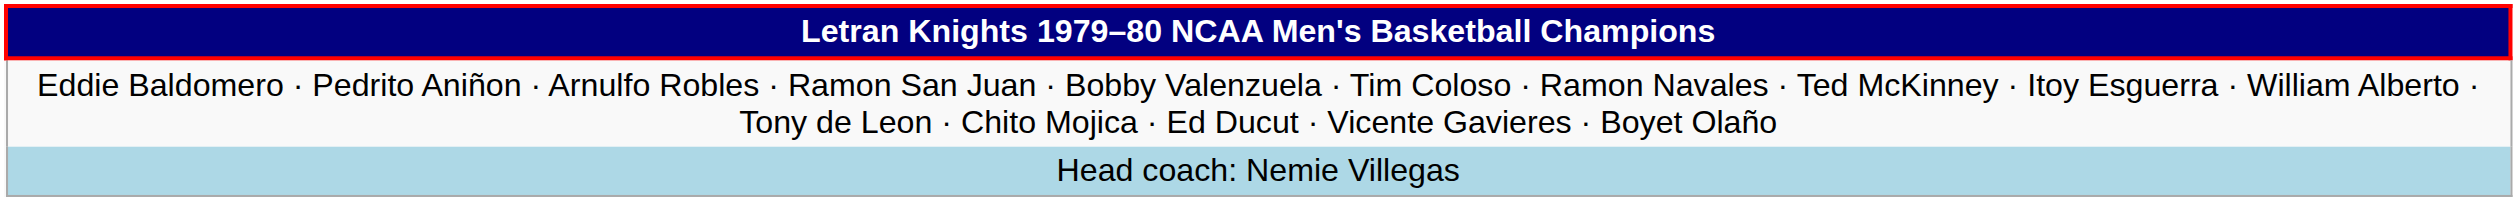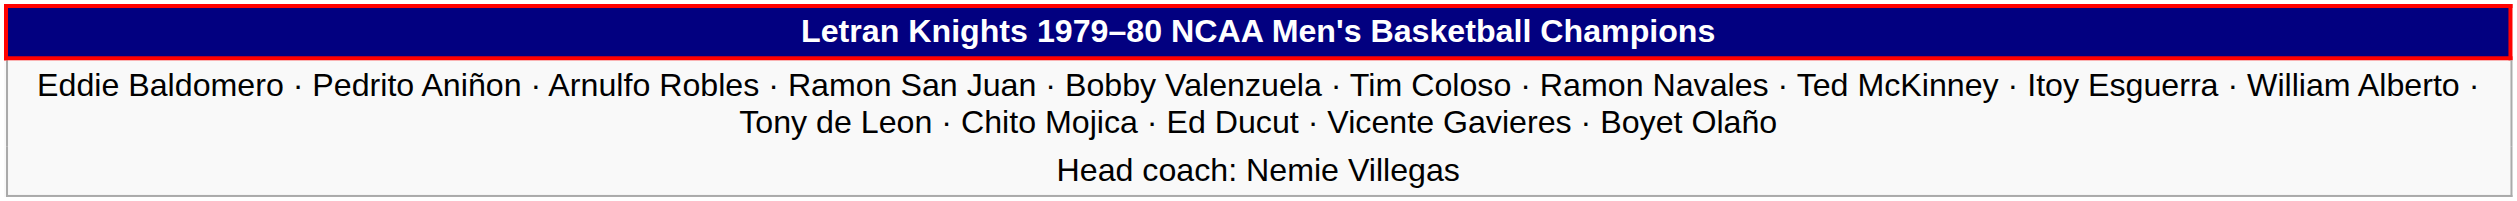(1258, 170) lightblue background -> (1258, 170) no background
